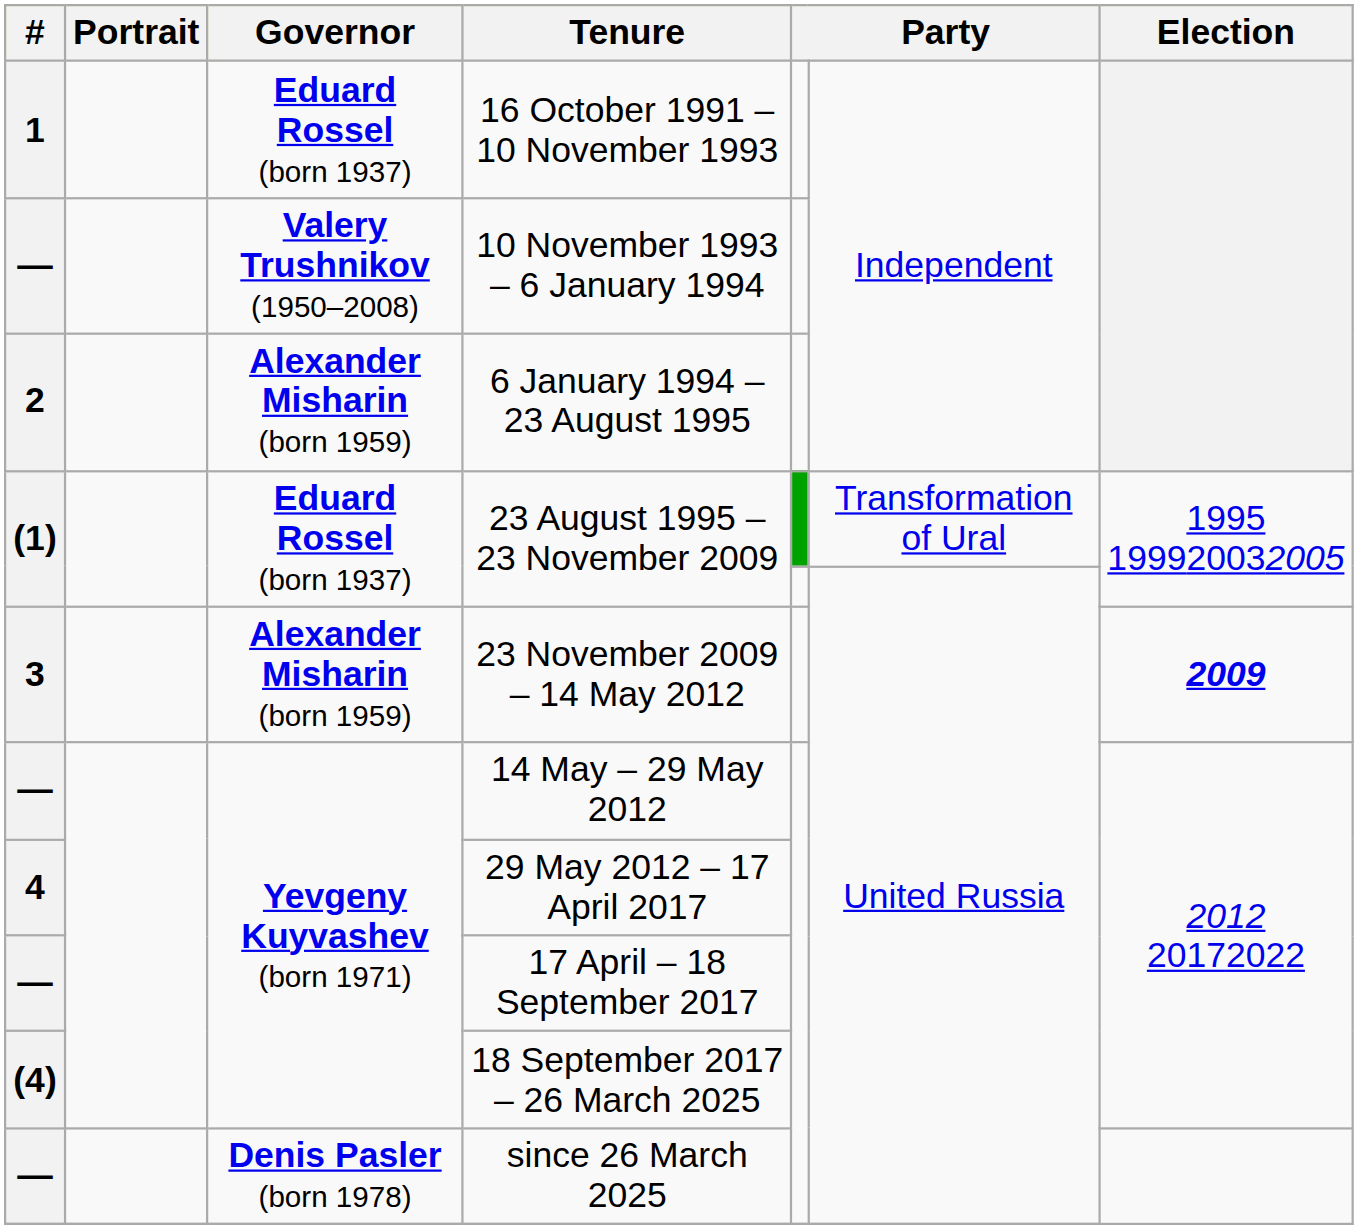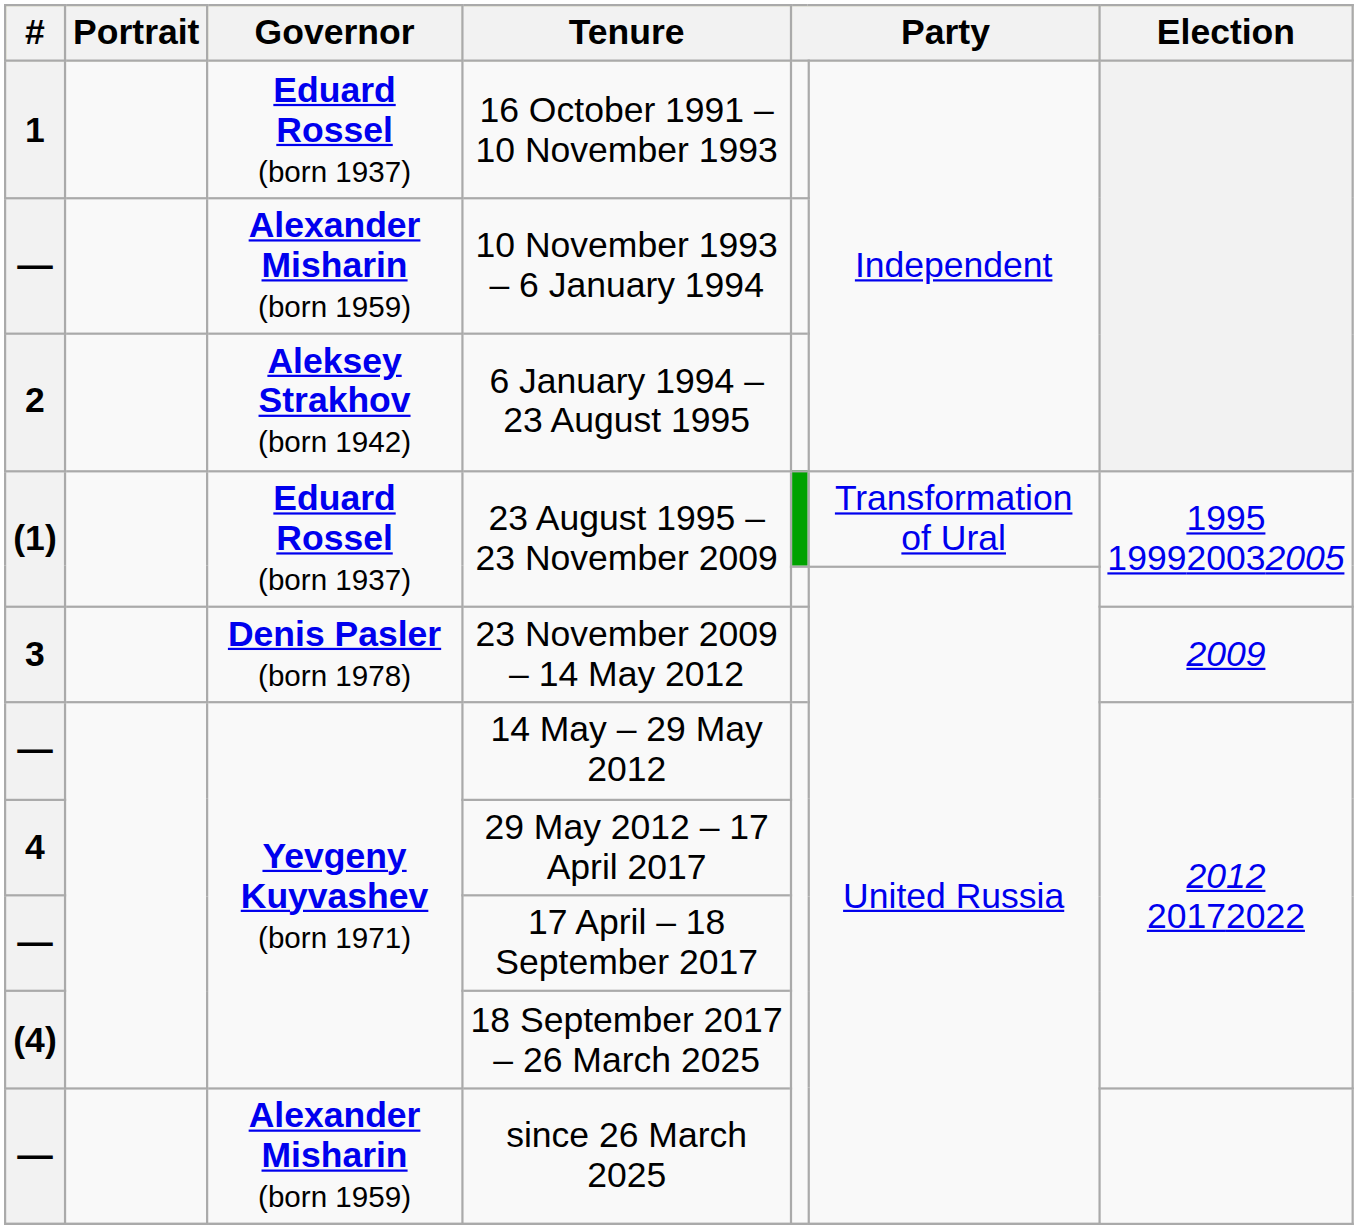(335, 265) Valery Trushnikov (1950–2008) -> (335, 265) Alexander Misharin (born 1959)
(335, 401) Alexander Misharin (born 1959) -> (335, 401) Aleksey Strakhov (born 1942)
(335, 673) Alexander Misharin (born 1959) -> (335, 653) Denis Pasler (born 1978)
(1226, 673) bold -> (1226, 653) normal
(335, 1175) Denis Pasler (born 1978) -> (335, 1155) Alexander Misharin (born 1959)
